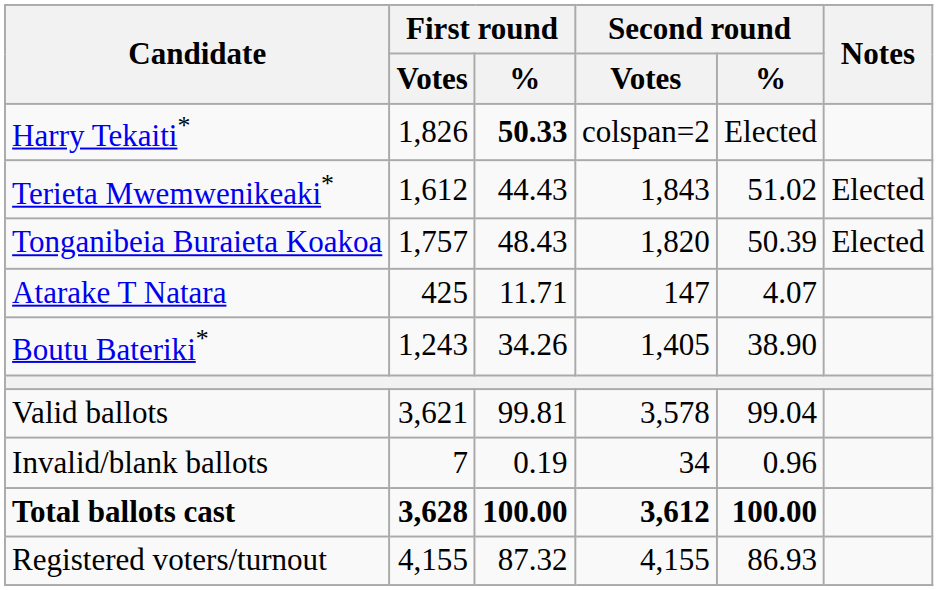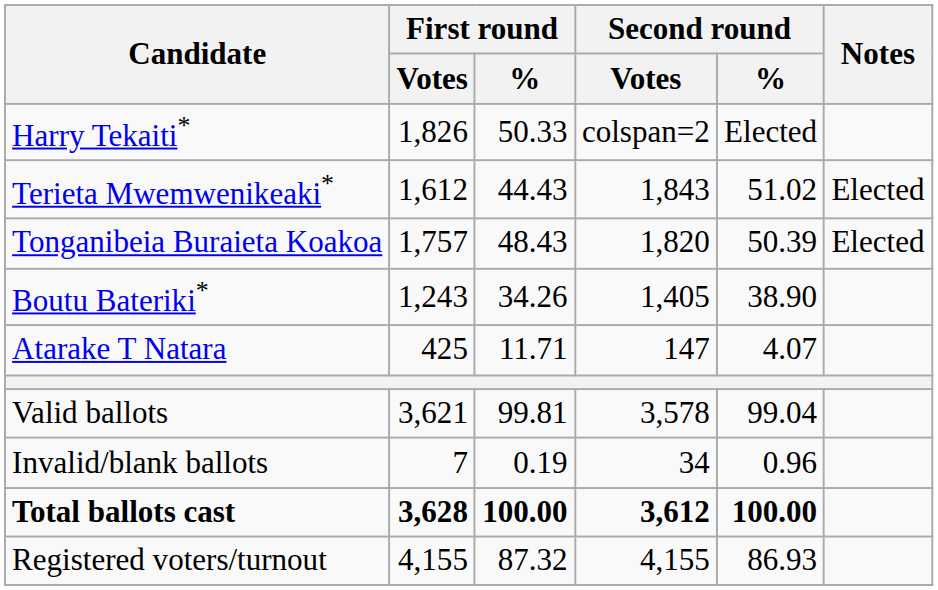(533, 131) bold -> (533, 131) normal
rows swapped: (110, 345) <-> (119, 292)
